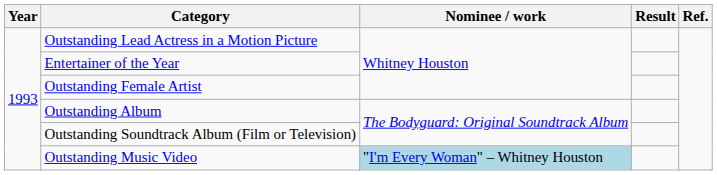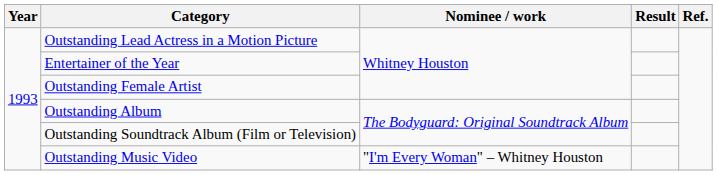(483, 157) lightblue background -> (483, 157) no background
